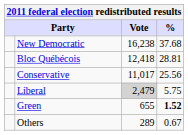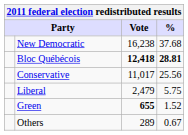(141, 59) normal -> (141, 59) bold
(170, 59) normal -> (170, 59) bold
(143, 91) lightgrey background -> (143, 91) no background
(147, 106) normal -> (147, 106) bold
(173, 106) bold -> (173, 106) normal
